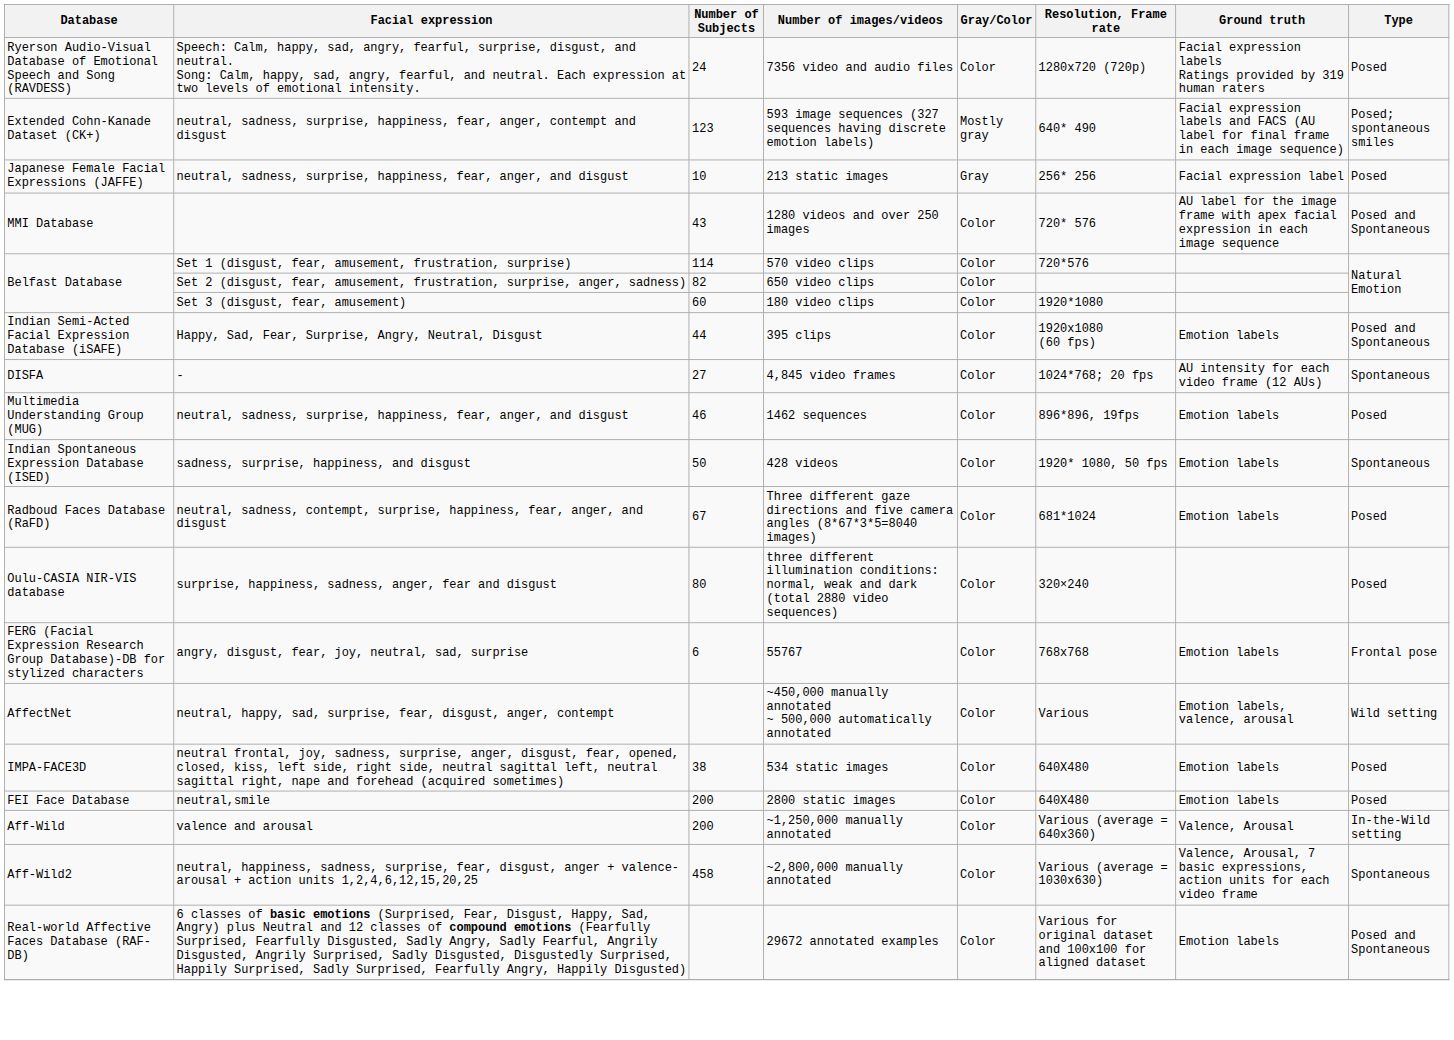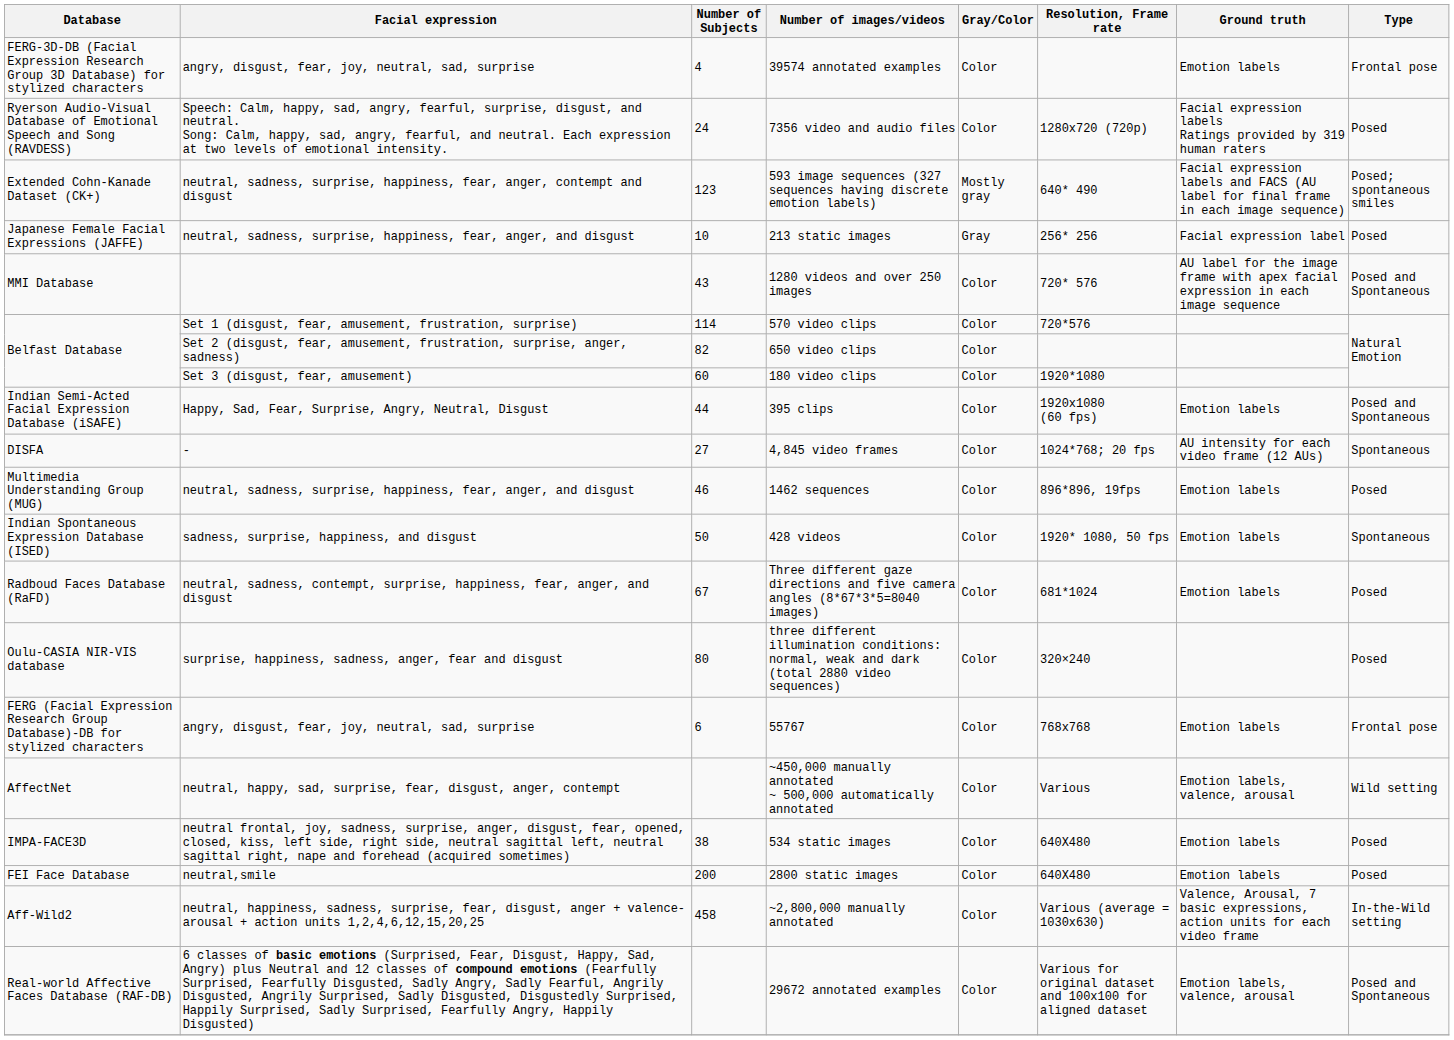+ row: (855, 68)
- row: (835, 827)
(1391, 874) Spontaneous -> (1391, 916) In-the-Wild setting
(1229, 942) Emotion labels -> (1237, 991) Emotion labels, valence, arousal
